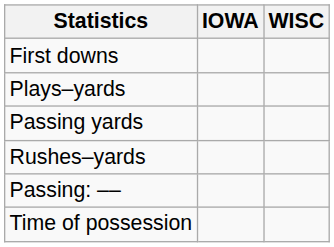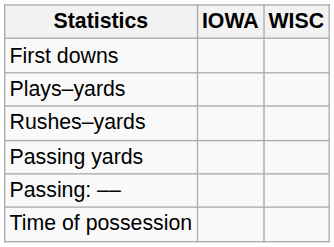rows swapped: (78, 156) <-> (76, 122)
